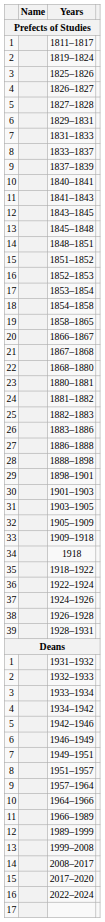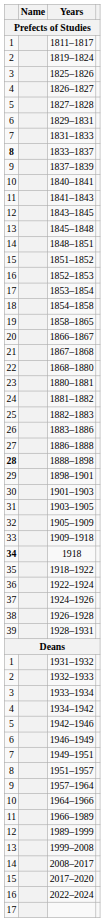(11, 151) normal -> (11, 151) bold
(11, 461) normal -> (11, 461) bold
(11, 553) normal -> (11, 553) bold
